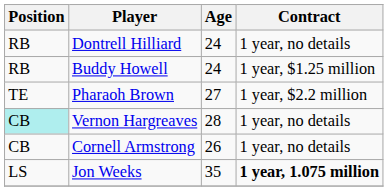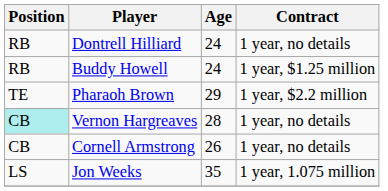(213, 95) 27 -> (213, 95) 29
(309, 172) bold -> (307, 172) normal
